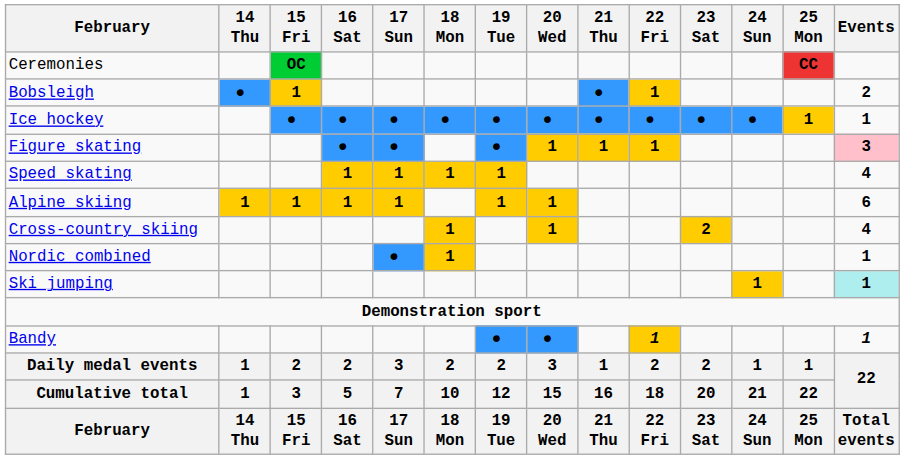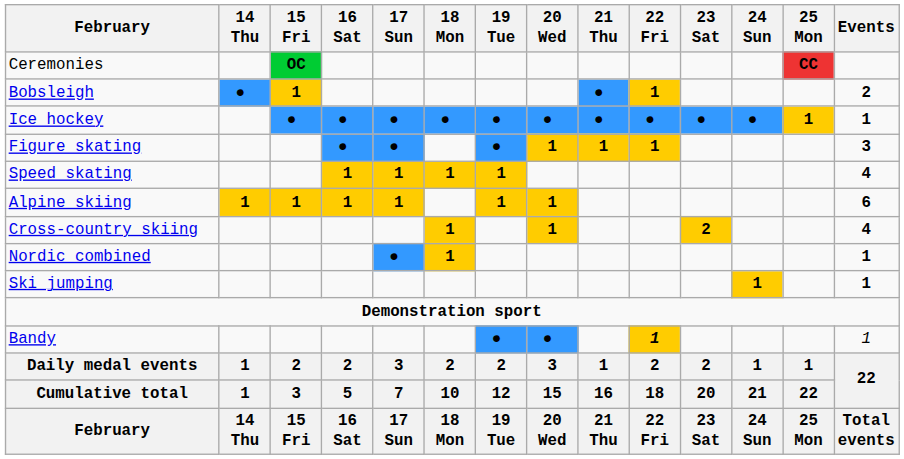(866, 147) pink background -> (866, 147) no background
(866, 284) paleturquoise background -> (866, 284) no background
(866, 339) bold -> (866, 339) normal
